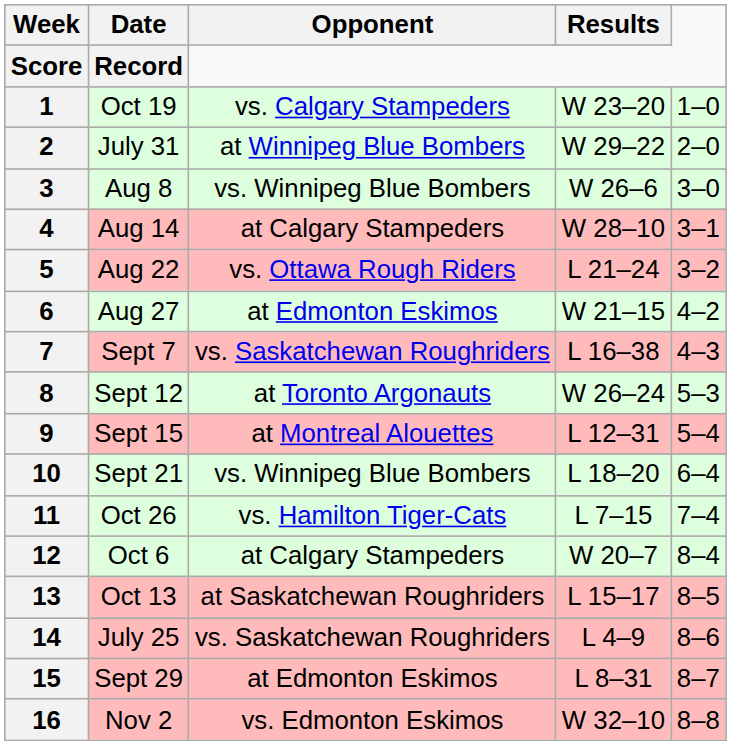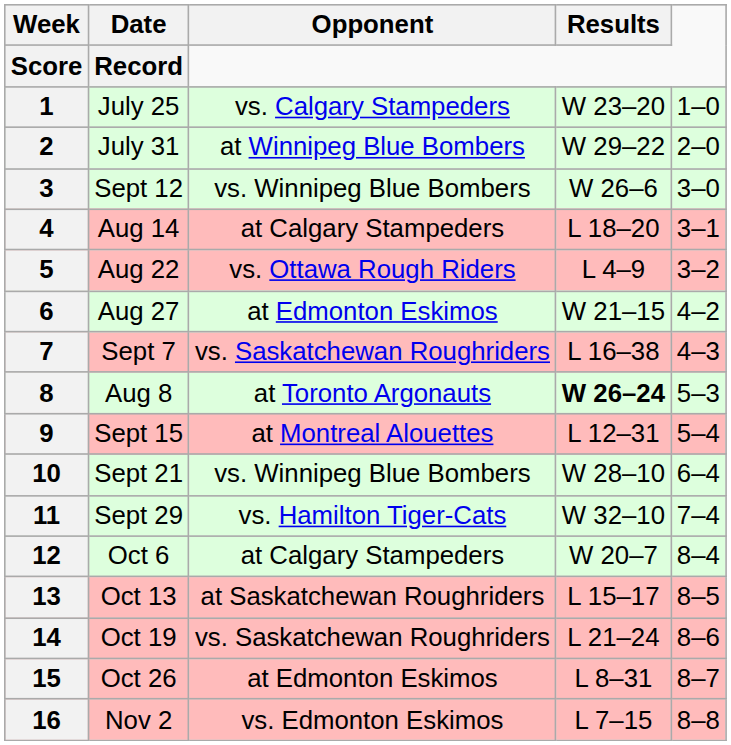(139, 106) Oct 19 -> (139, 106) July 25
(139, 188) Aug 8 -> (139, 188) Sept 12
(613, 229) W 28–10 -> (613, 229) L 18–20
(613, 270) L 21–24 -> (613, 270) L 4–9
(139, 392) Sept 12 -> (139, 392) Aug 8
(613, 392) normal -> (613, 392) bold
(613, 474) L 18–20 -> (613, 474) W 28–10
(139, 515) Oct 26 -> (139, 515) Sept 29
(613, 515) L 7–15 -> (613, 515) W 32–10
(139, 637) July 25 -> (139, 637) Oct 19
(613, 637) L 4–9 -> (613, 637) L 21–24
(139, 678) Sept 29 -> (139, 678) Oct 26
(613, 719) W 32–10 -> (613, 719) L 7–15
